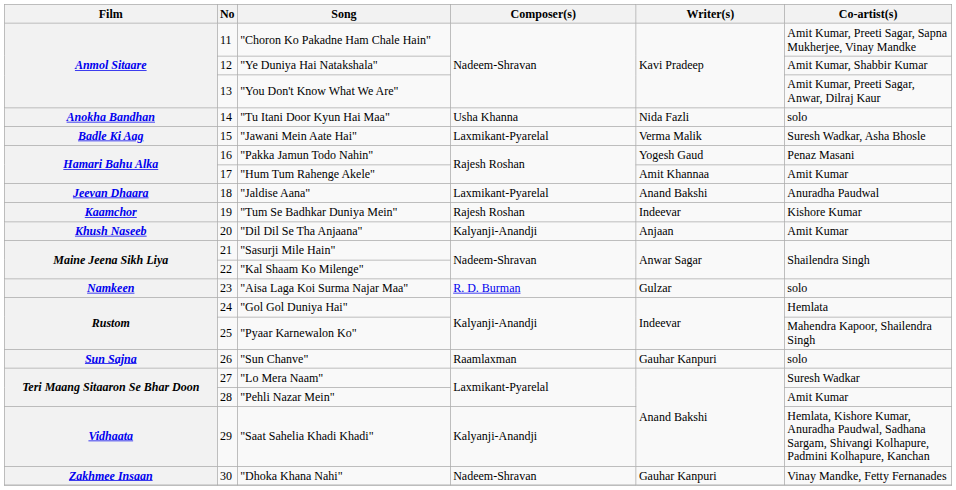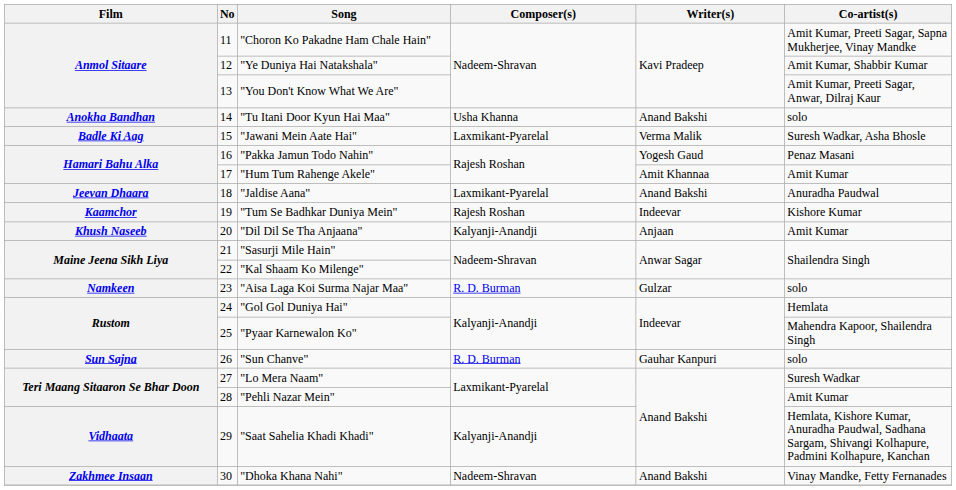(664, 117) Nida Fazli -> (673, 117) Anand Bakshi
(485, 359) Raamlaxman -> (487, 359) R. D. Burman
(678, 475) Gauhar Kanpuri -> (673, 475) Anand Bakshi
